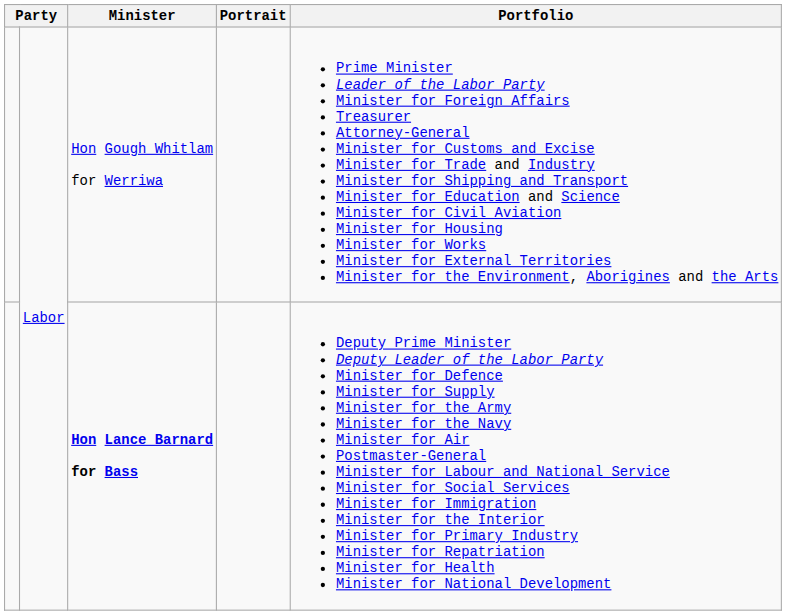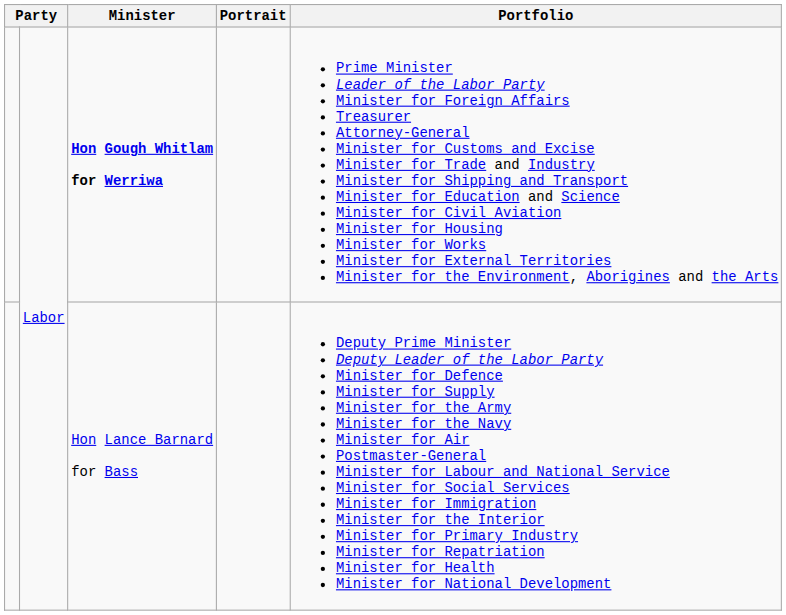(142, 165) normal -> (142, 165) bold
(142, 456) bold -> (142, 456) normal
